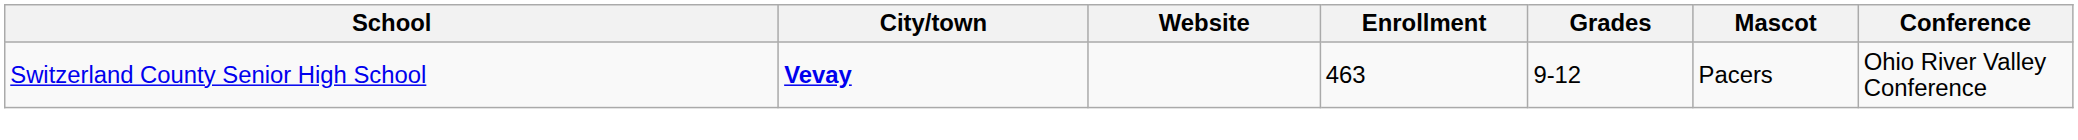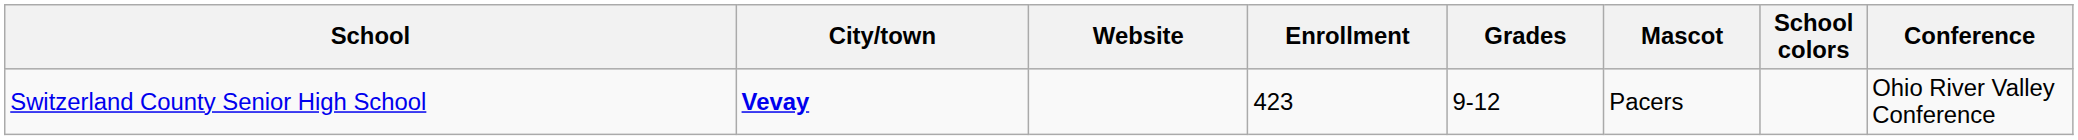+ column: (1814, 36)
(1346, 74) 463 -> (1273, 101) 423
